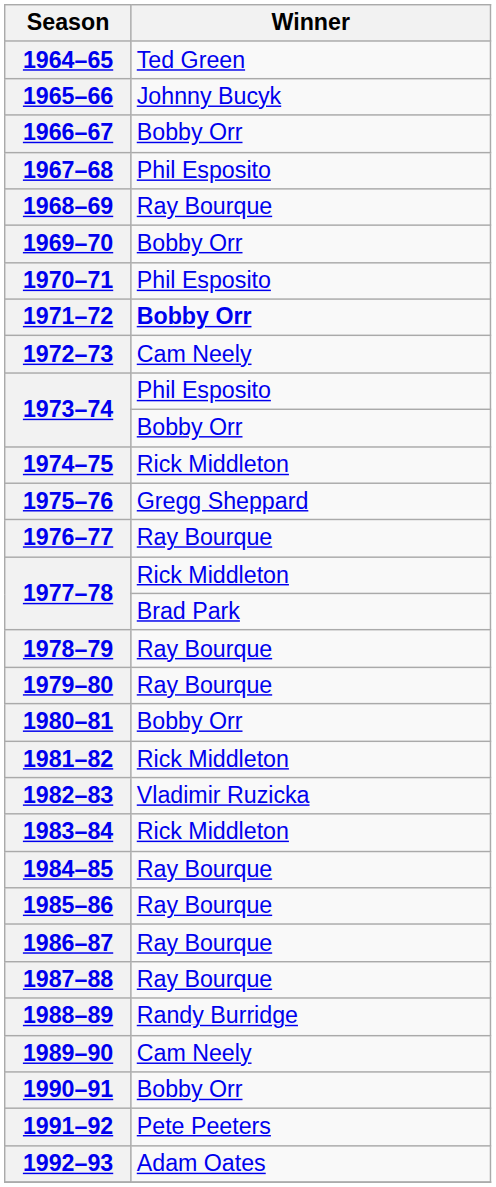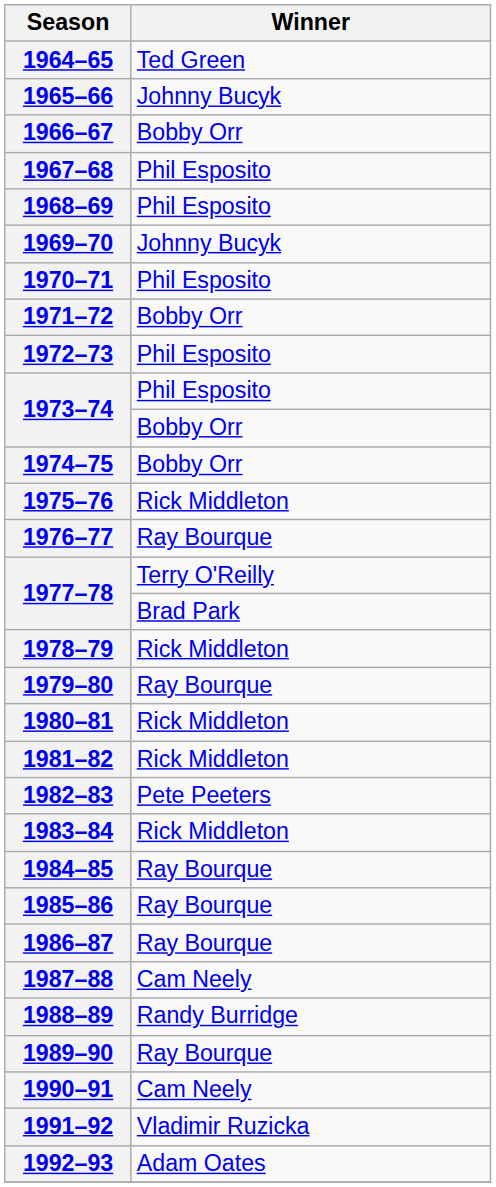(204, 206) Ray Bourque -> (204, 206) Phil Esposito
(190, 243) Bobby Orr -> (209, 243) Johnny Bucyk
(194, 317) bold -> (190, 317) normal
(194, 354) Cam Neely -> (204, 354) Phil Esposito
(213, 464) Rick Middleton -> (190, 464) Bobby Orr
(223, 501) Gregg Sheppard -> (213, 501) Rick Middleton
(213, 574) Rick Middleton -> (205, 574) Terry O'Reilly
(204, 648) Ray Bourque -> (213, 648) Rick Middleton
(190, 721) Bobby Orr -> (213, 721) Rick Middleton
(223, 795) Vladimir Ruzicka -> (204, 795) Pete Peeters
(204, 979) Ray Bourque -> (194, 979) Cam Neely
(194, 1053) Cam Neely -> (204, 1053) Ray Bourque
(190, 1089) Bobby Orr -> (194, 1089) Cam Neely
(204, 1126) Pete Peeters -> (223, 1126) Vladimir Ruzicka
